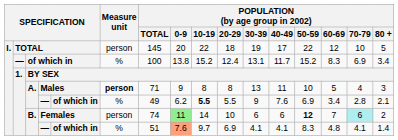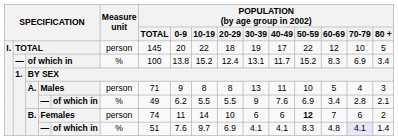(119, 88) bold -> (119, 88) normal
(204, 101) bold -> (204, 101) normal
(181, 115) lightgreen background -> (181, 115) no background
(360, 115) paleturquoise background -> (360, 115) no background
(181, 128) lightsalmon background -> (181, 128) no background
(360, 128) no background -> (360, 128) lavender background
